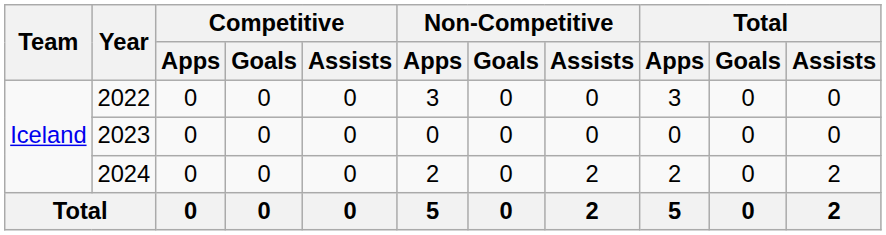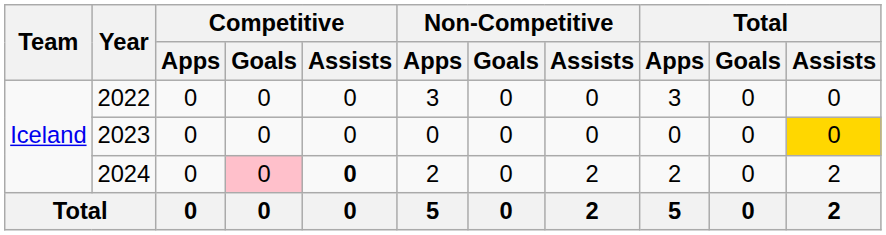(834, 135) no background -> (834, 135) gold background
(264, 173) no background -> (264, 173) pink background
(350, 173) normal -> (350, 173) bold
